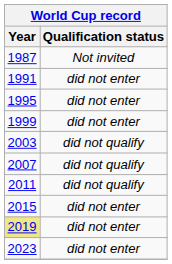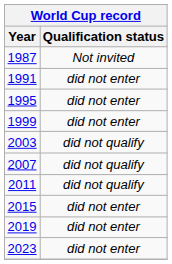(22, 227) khaki background -> (22, 227) no background
